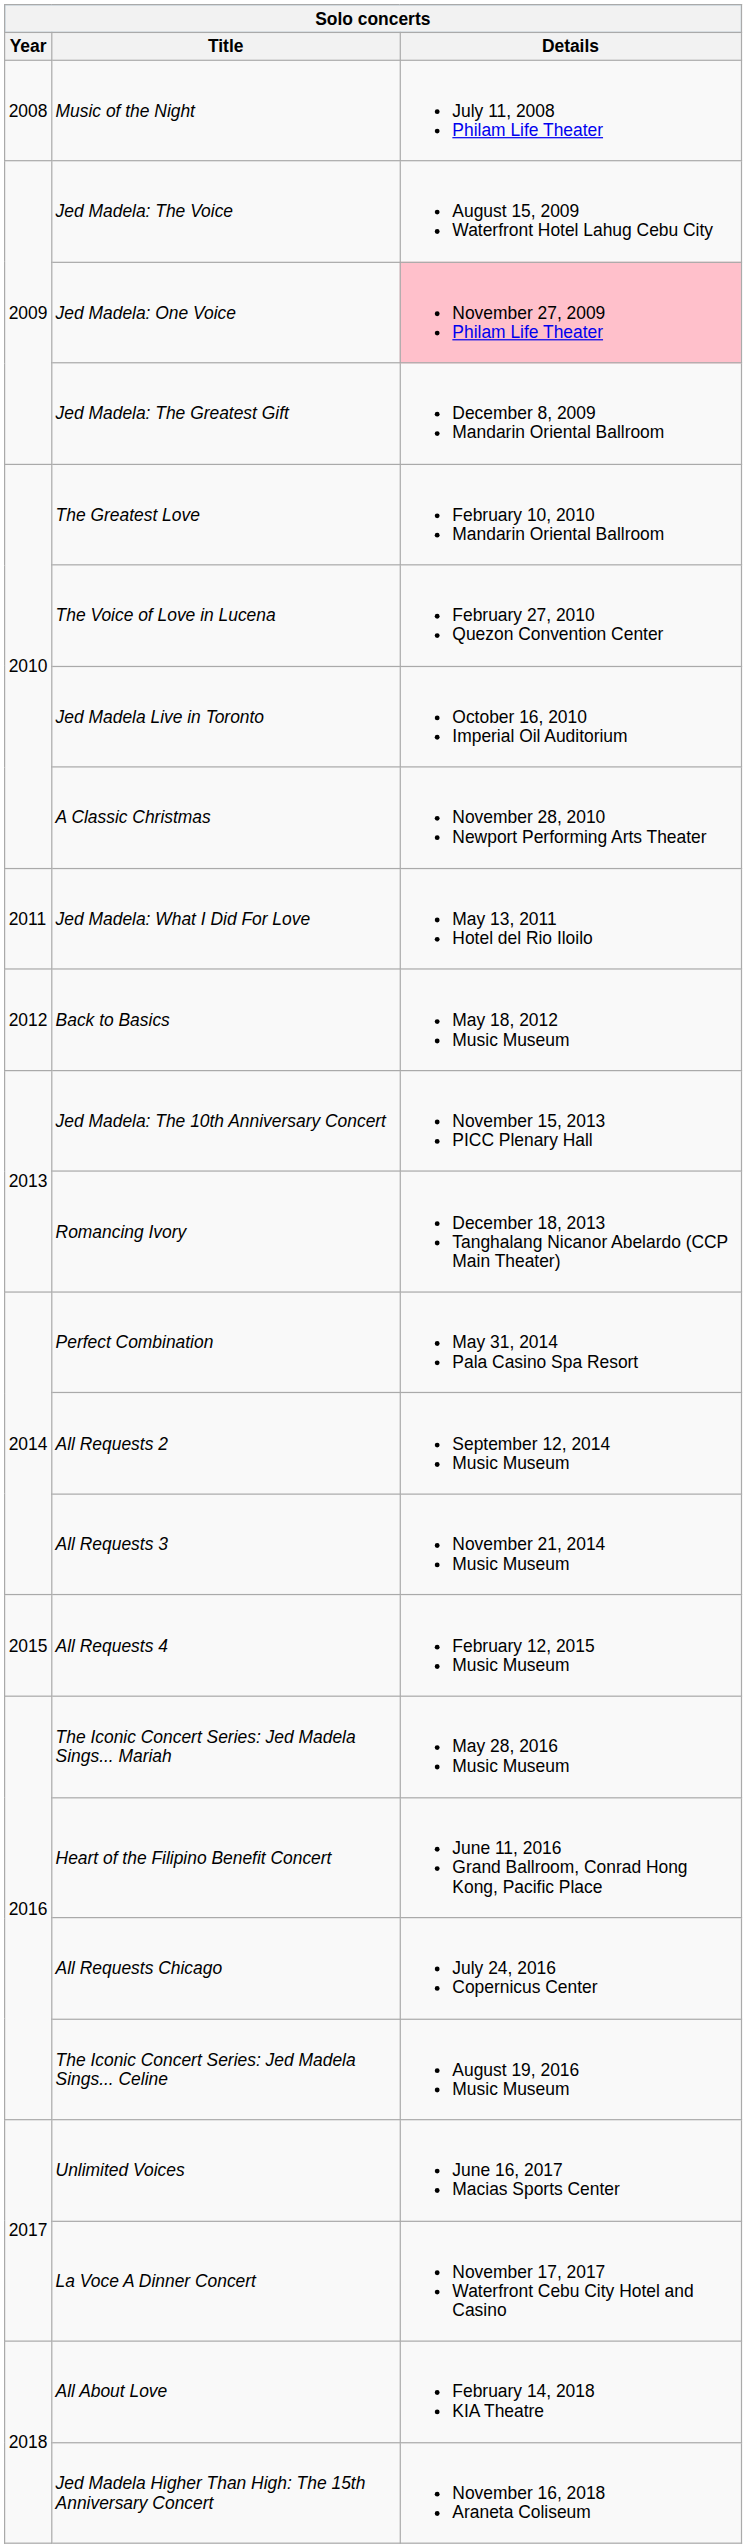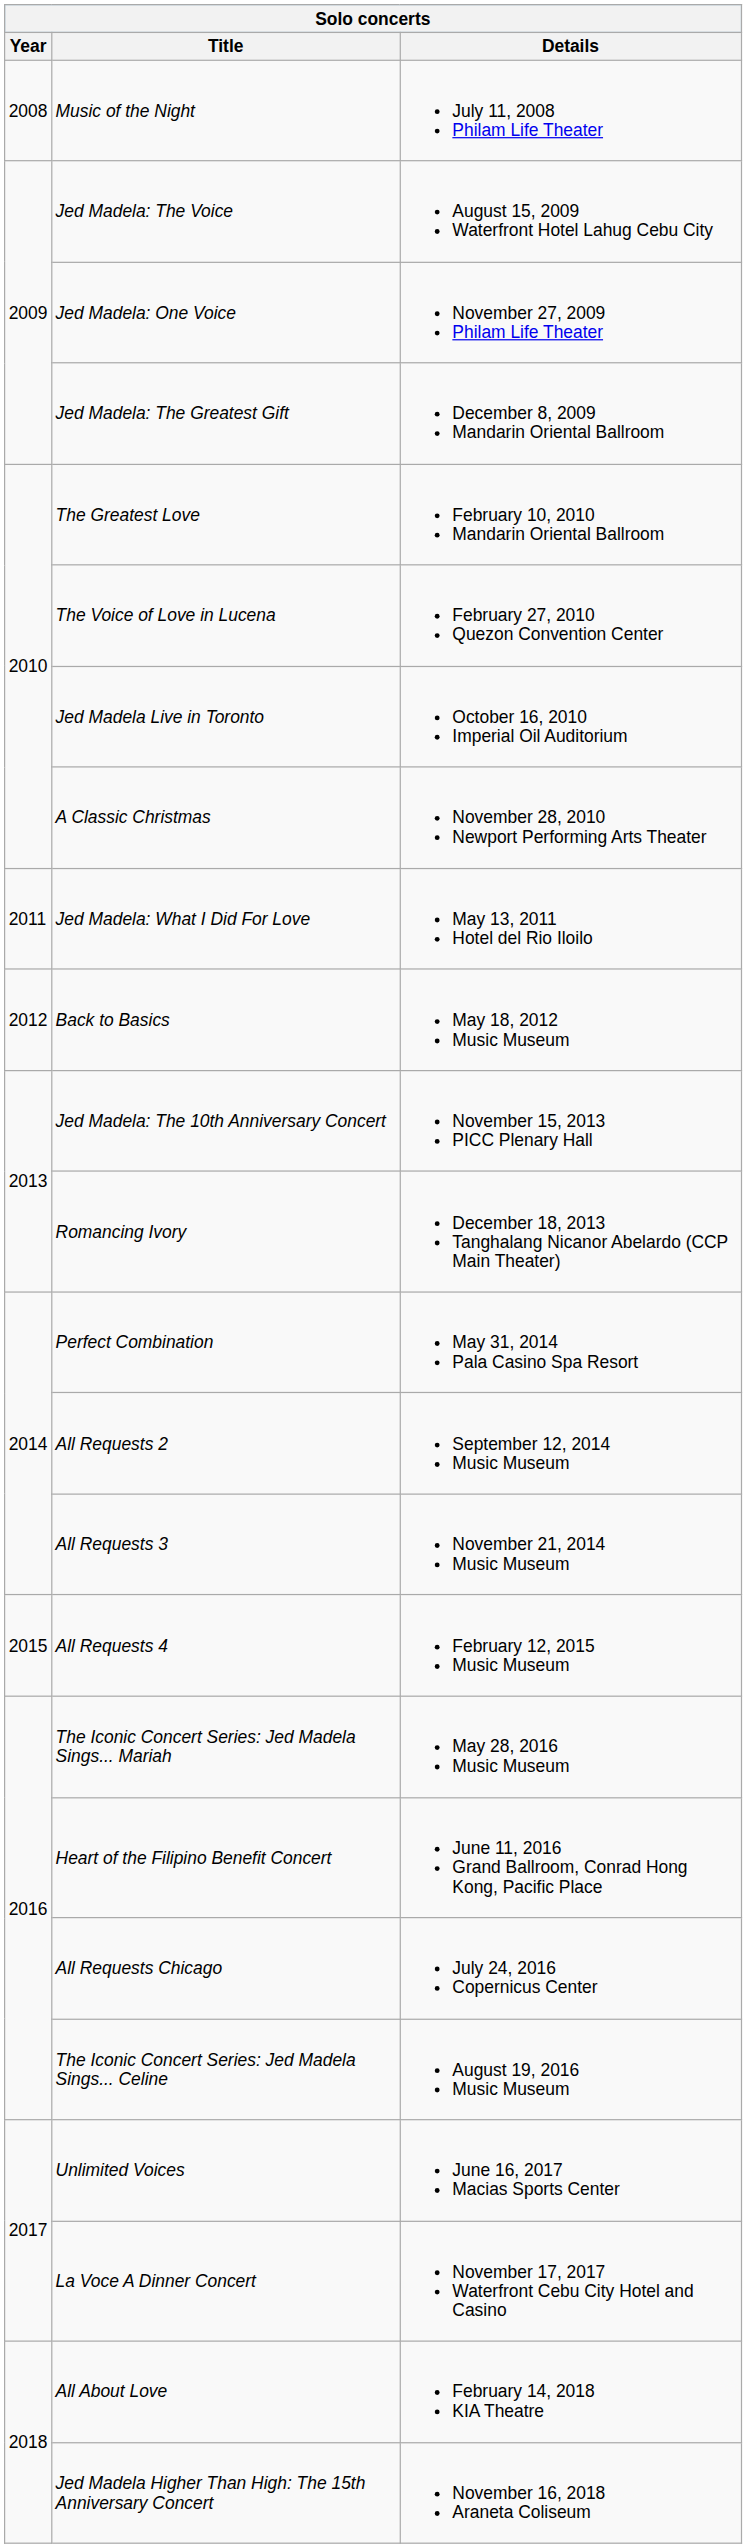(570, 322) pink background -> (570, 322) no background
